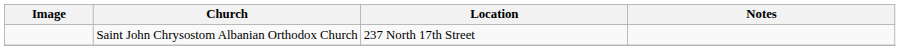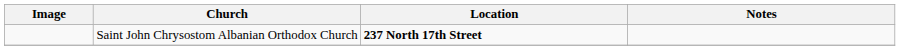(419, 34) normal -> (423, 34) bold
